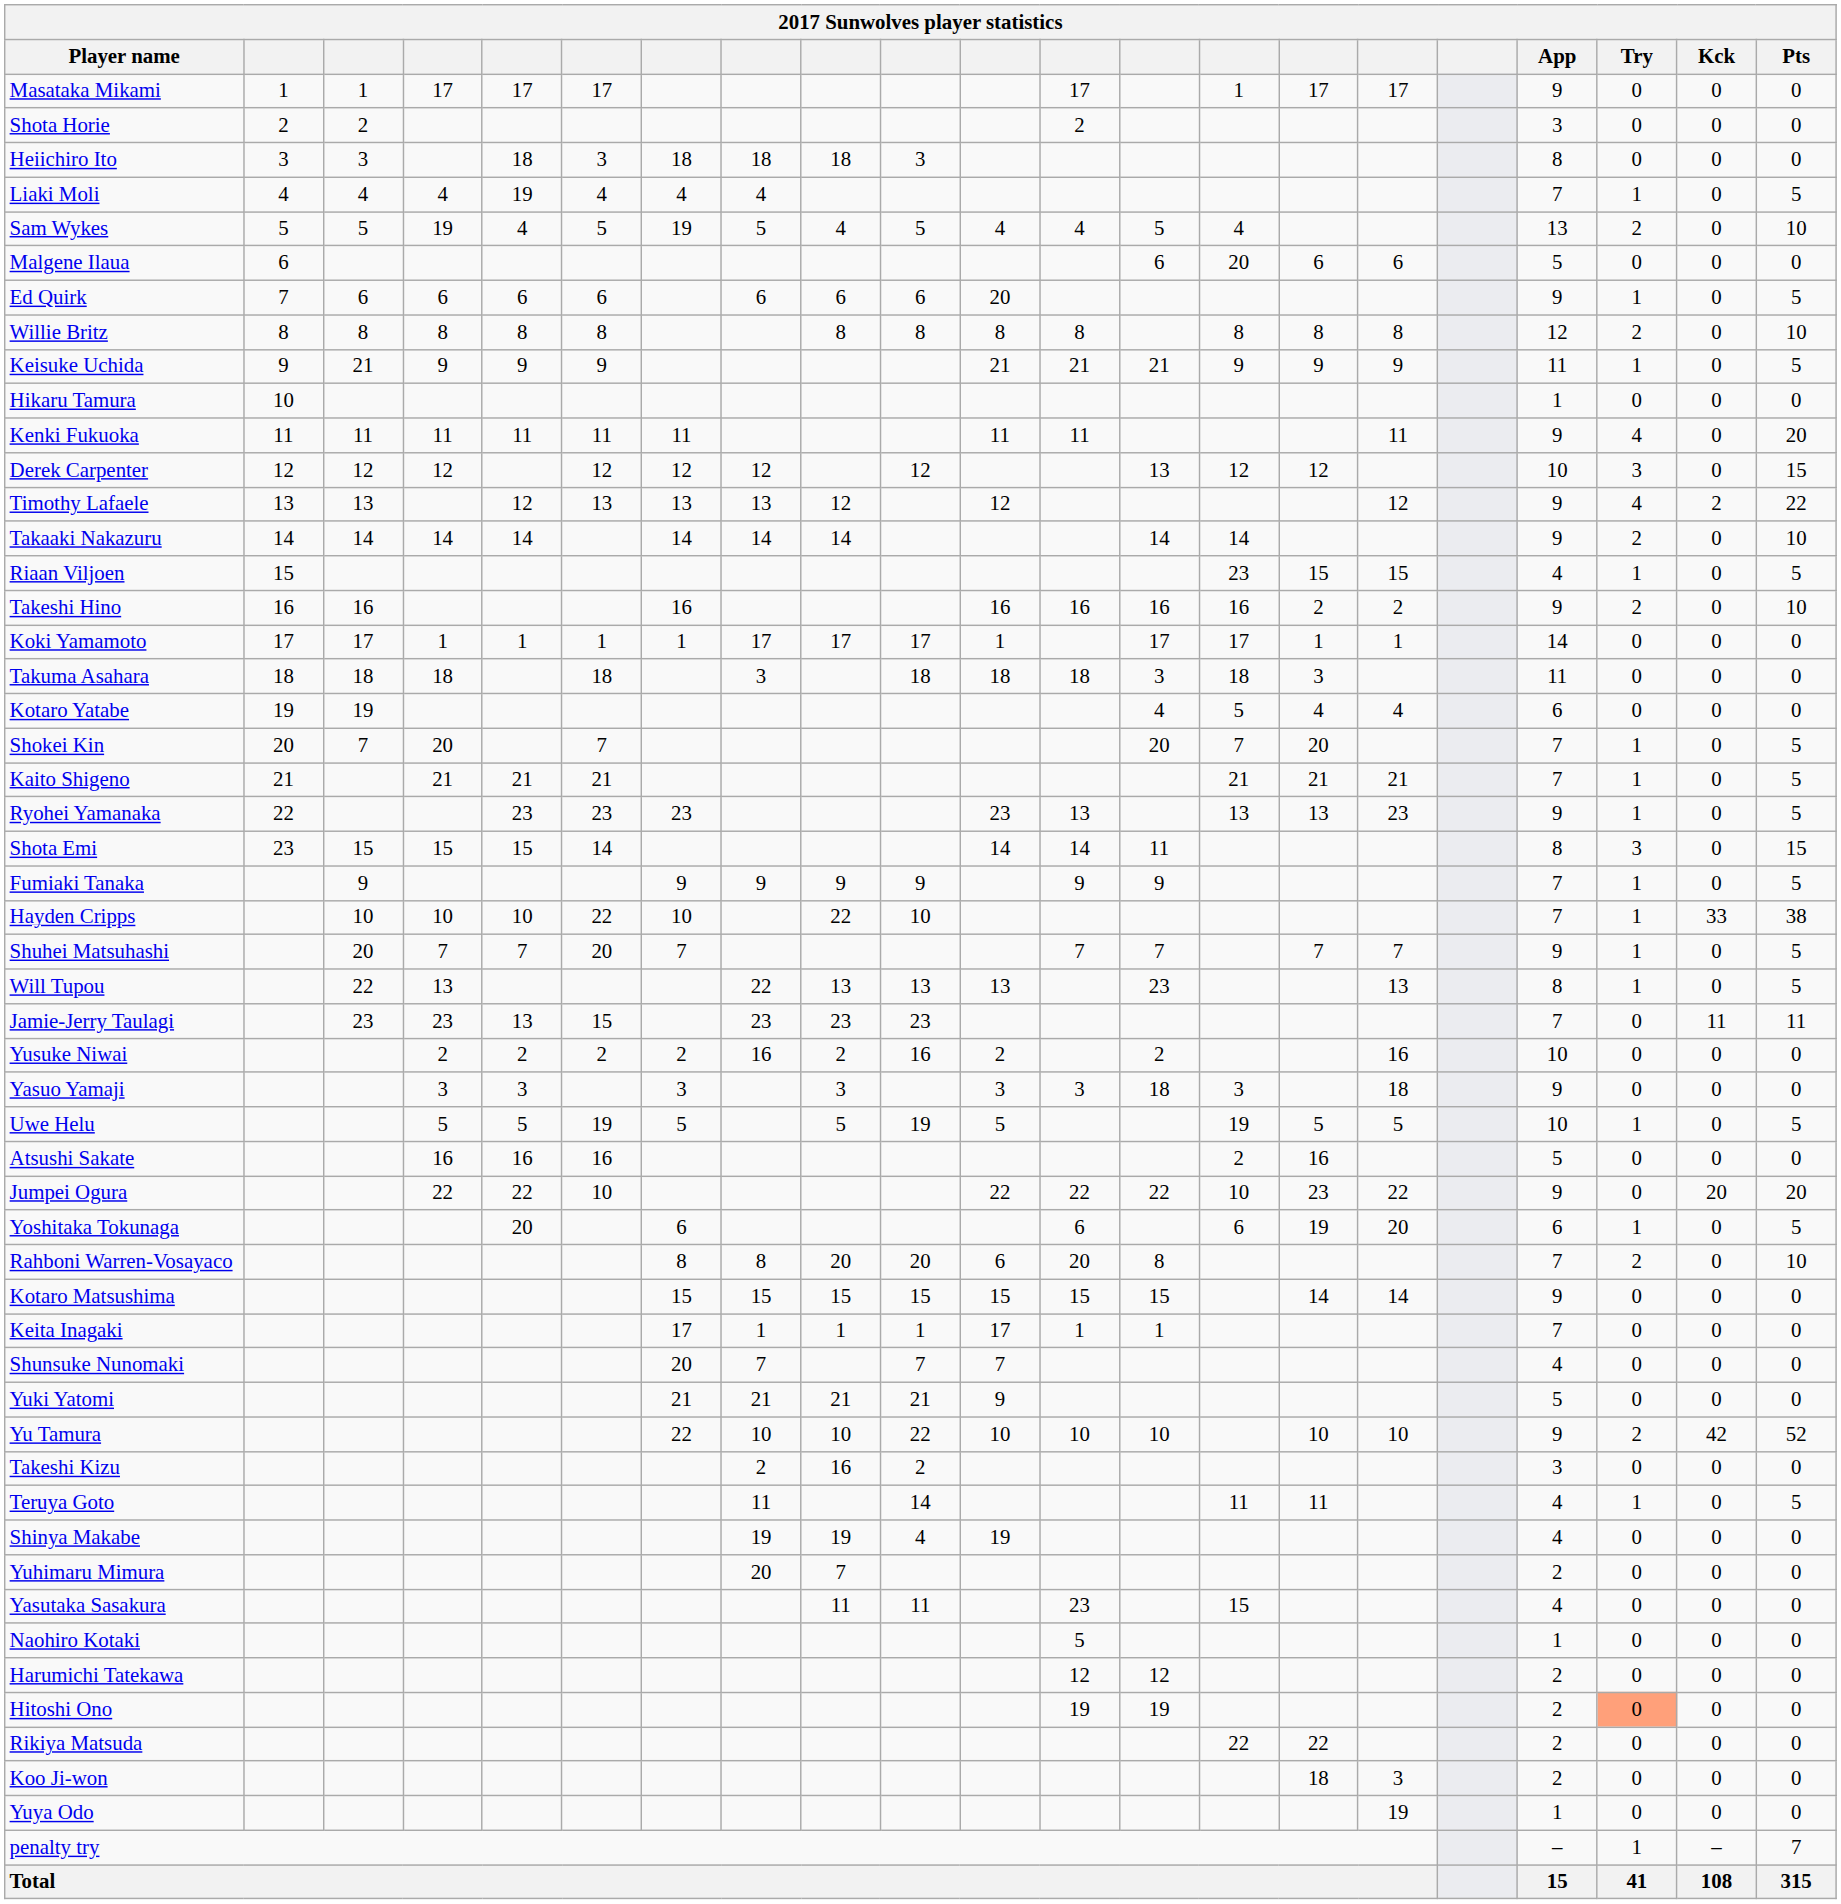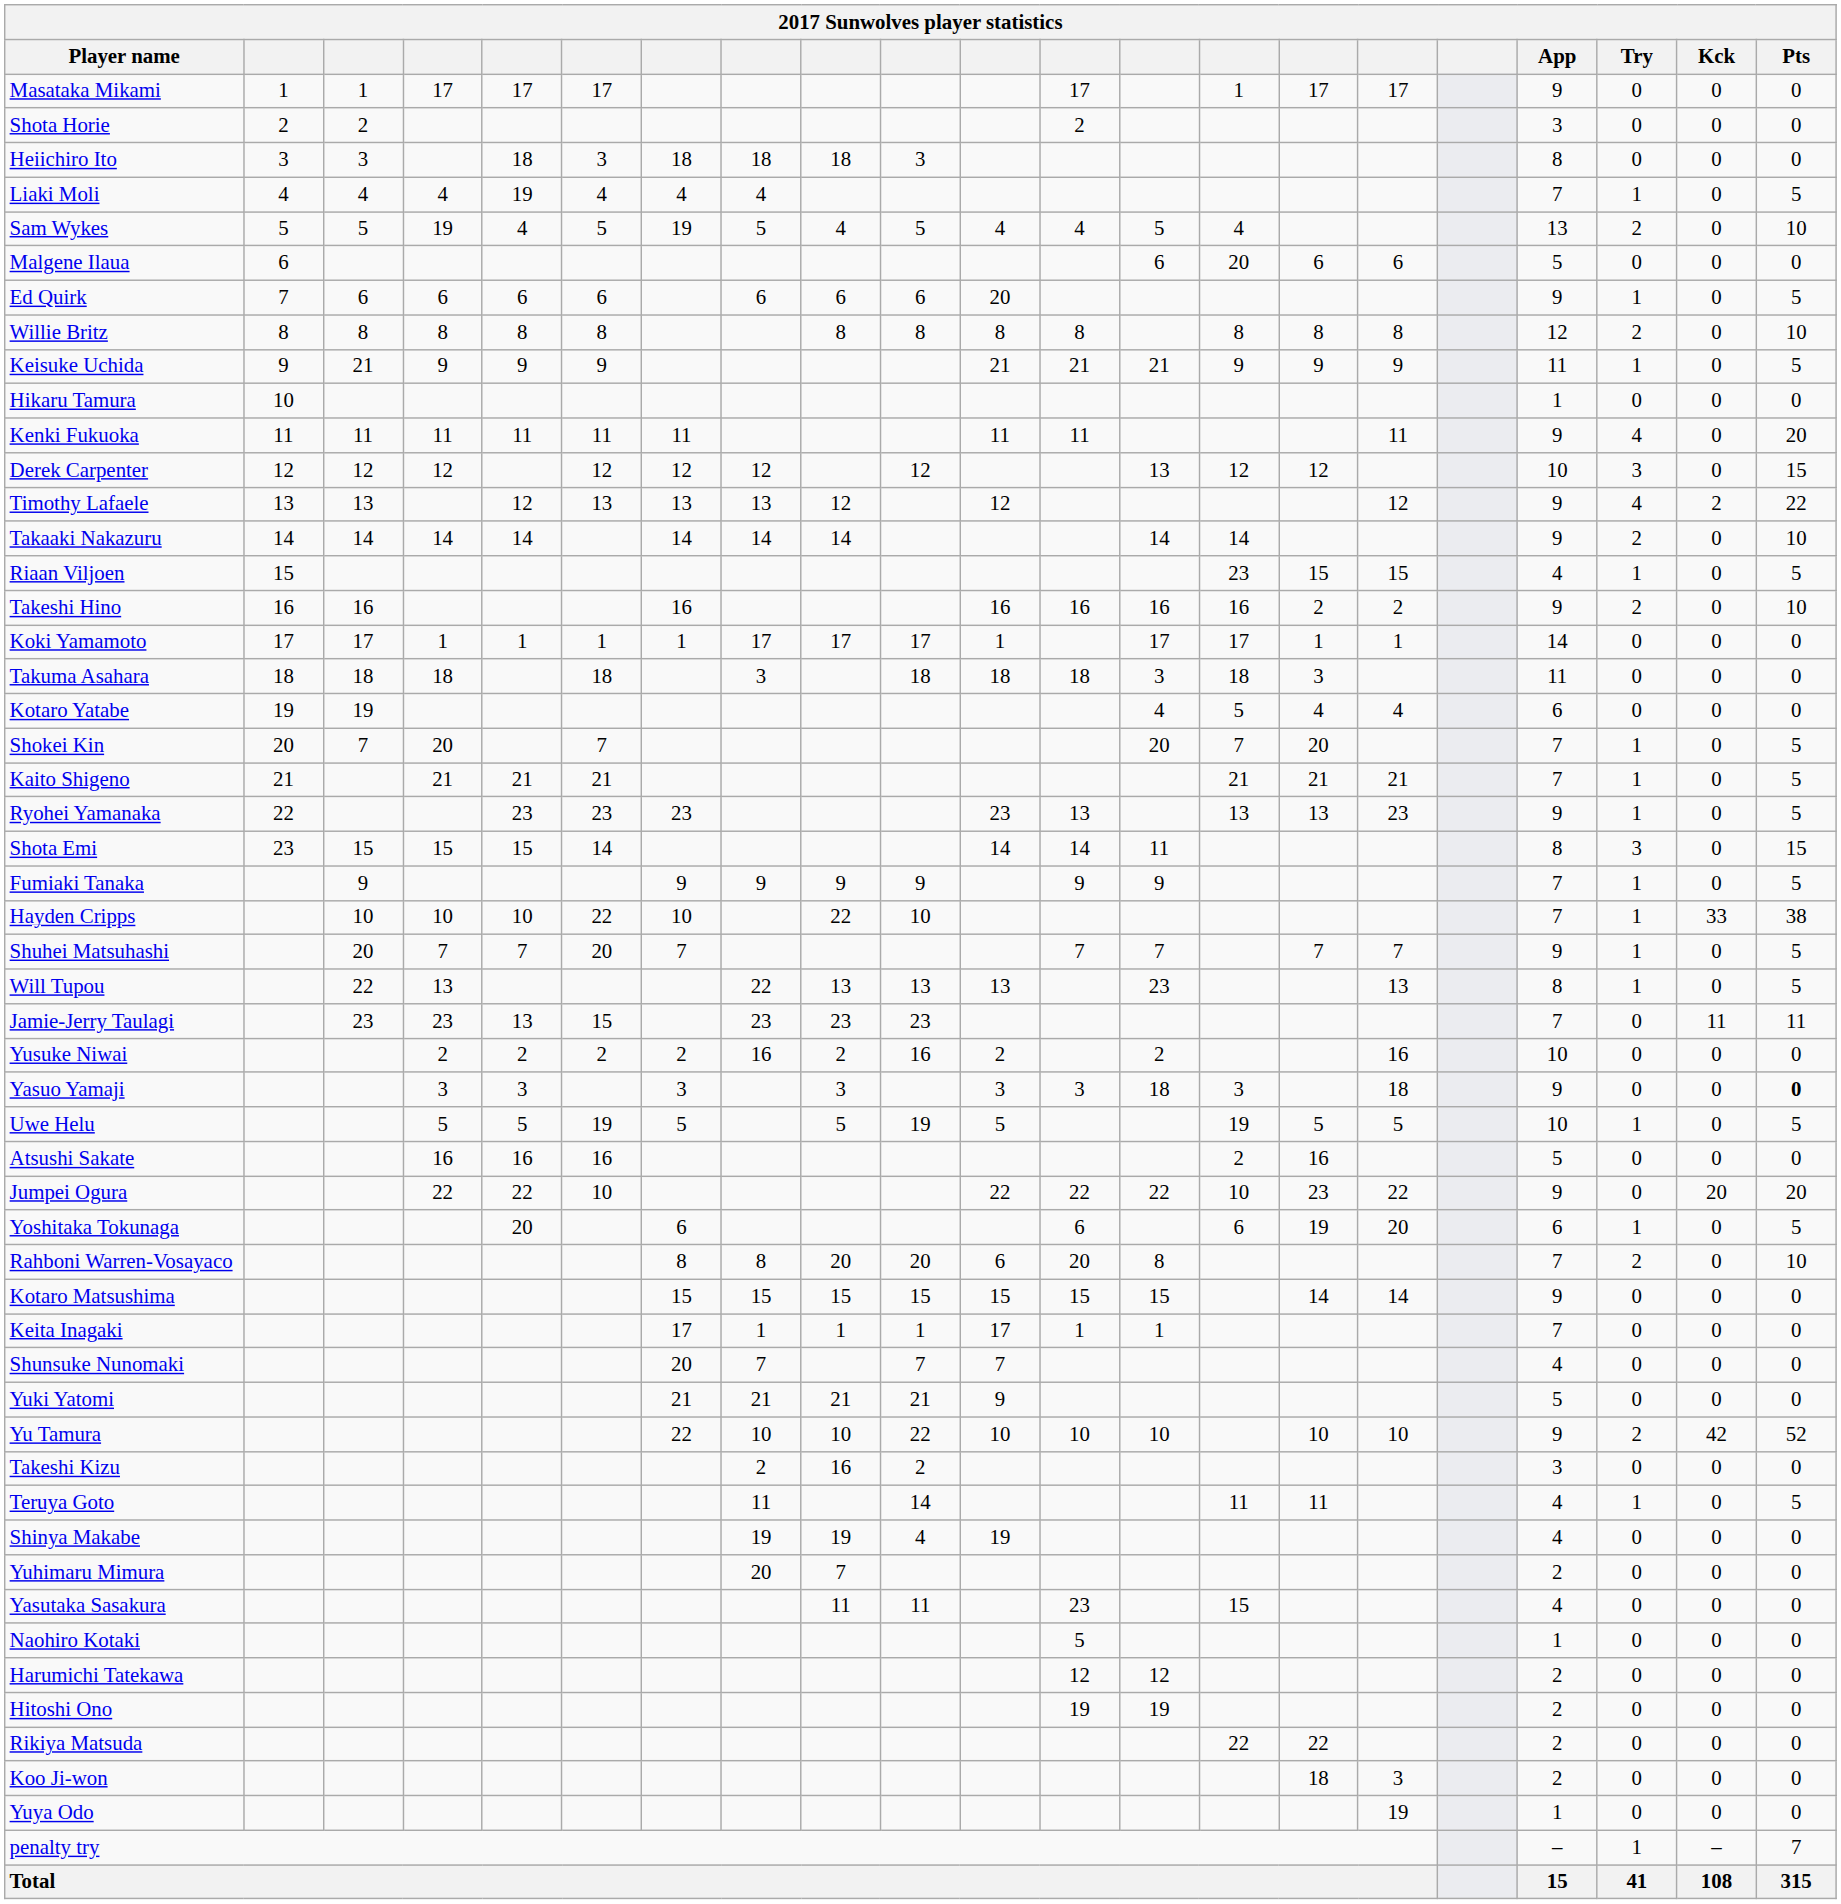(1796, 1089) normal -> (1796, 1089) bold
(1637, 1709) lightsalmon background -> (1637, 1709) no background
